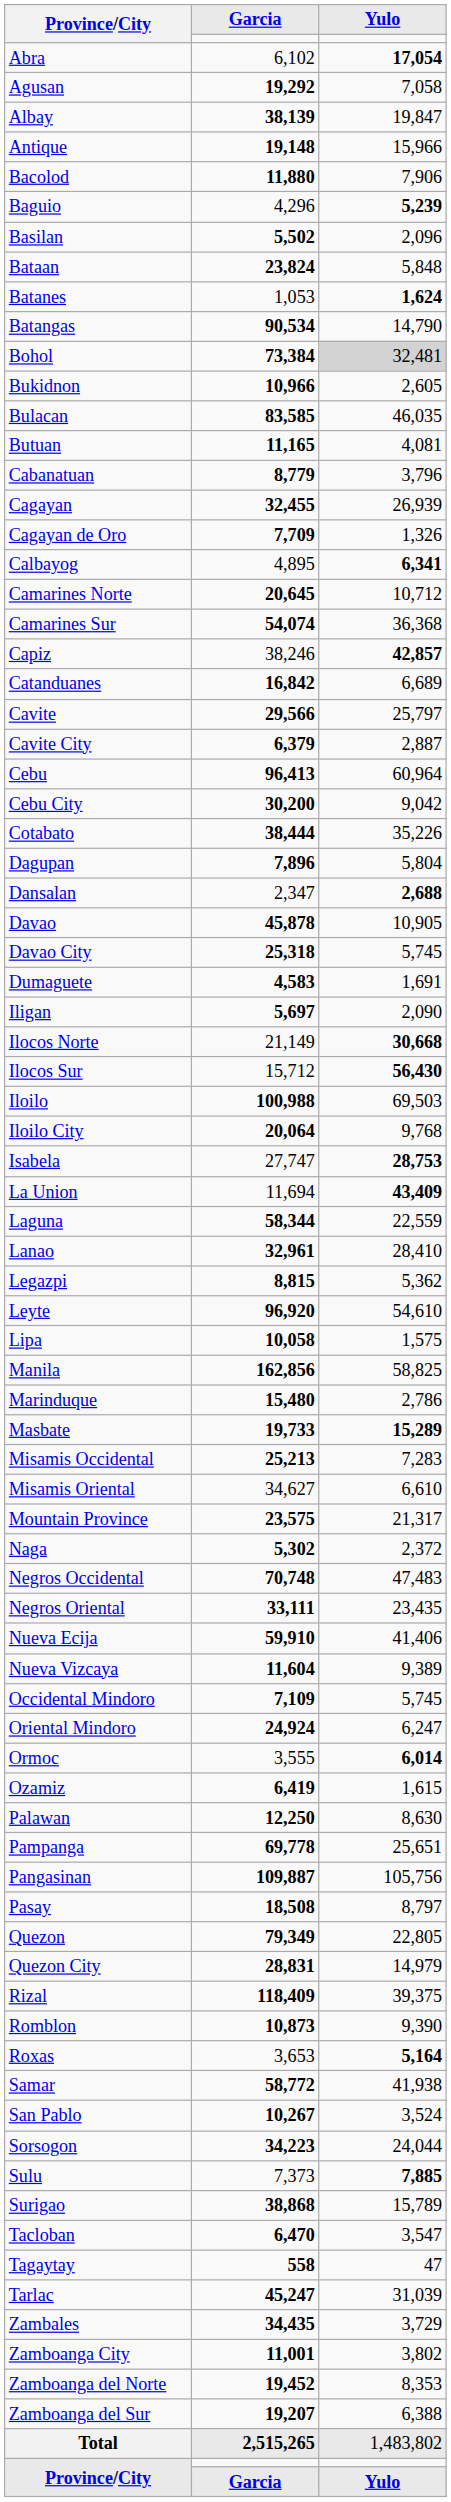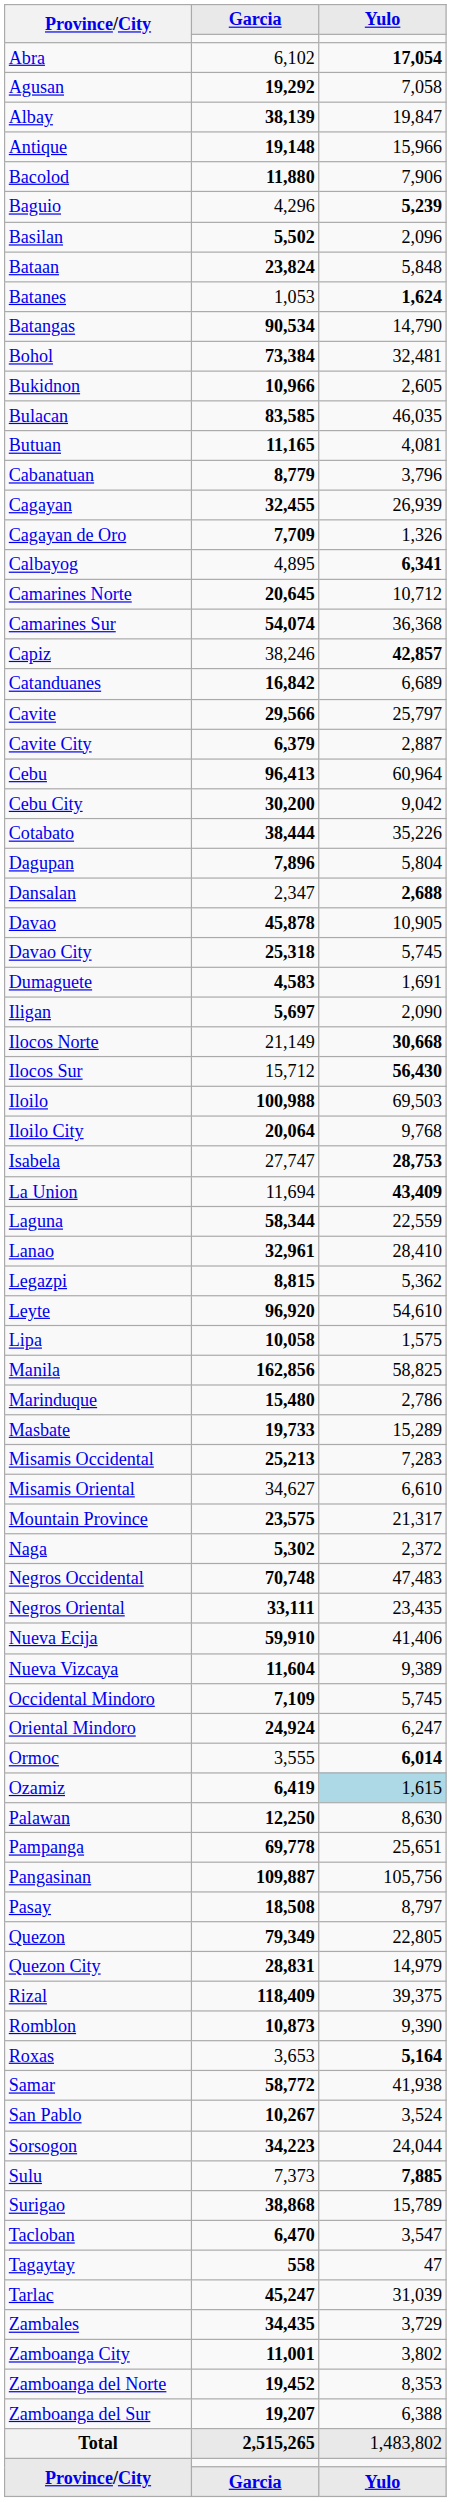(417, 356) lightgrey background -> (417, 356) no background
(417, 1429) bold -> (417, 1429) normal
(422, 1787) no background -> (422, 1787) lightblue background
